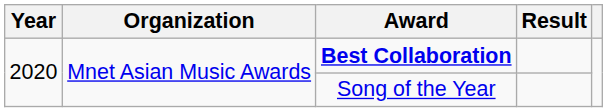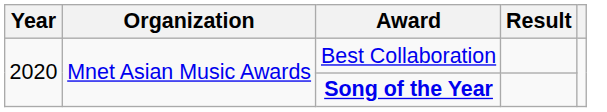(416, 55) bold -> (409, 55) normal
(416, 89) normal -> (409, 89) bold
